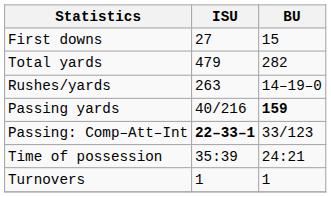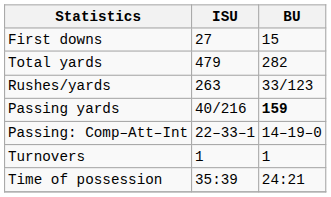(292, 86) 14–19–0 -> (288, 86) 33/123
(225, 133) bold -> (225, 133) normal
(288, 133) 33/123 -> (292, 133) 14–19–0
rows swapped: (47, 180) <-> (85, 156)
